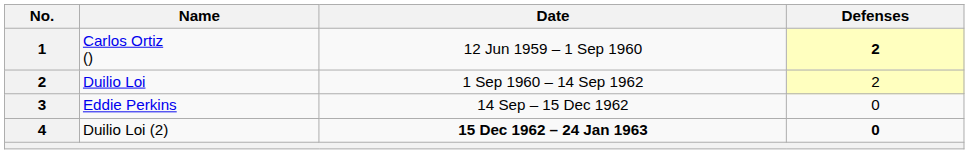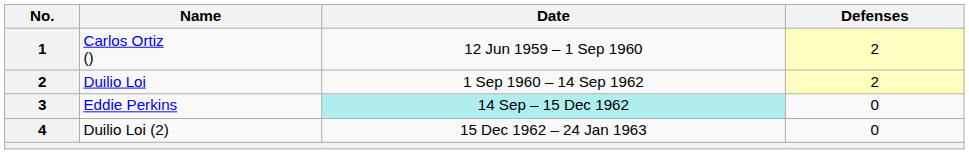(875, 49) bold -> (875, 49) normal
(553, 105) no background -> (553, 105) paleturquoise background
(553, 130) bold -> (553, 130) normal
(875, 130) bold -> (875, 130) normal
